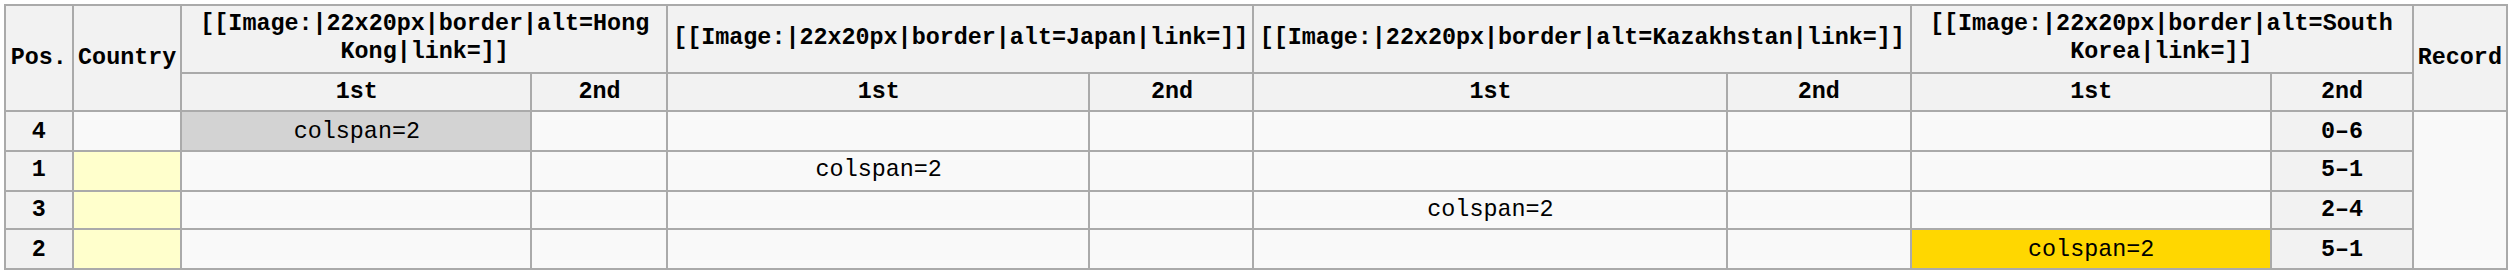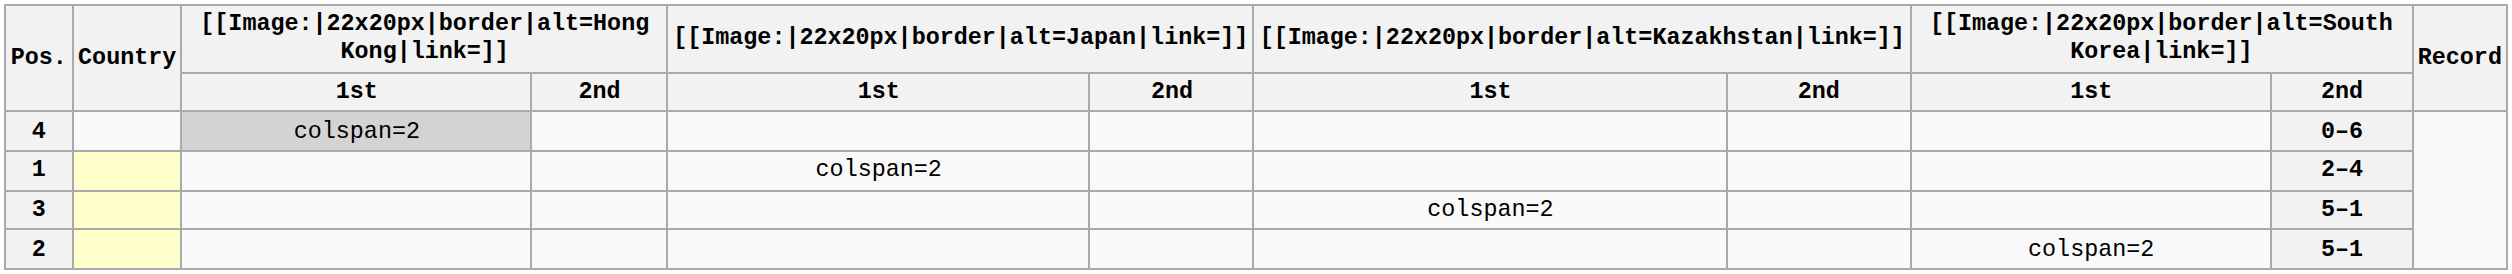(2342, 170) 5–1 -> (2342, 170) 2–4
(2342, 210) 2–4 -> (2342, 210) 5–1
(2091, 249) gold background -> (2091, 249) no background
